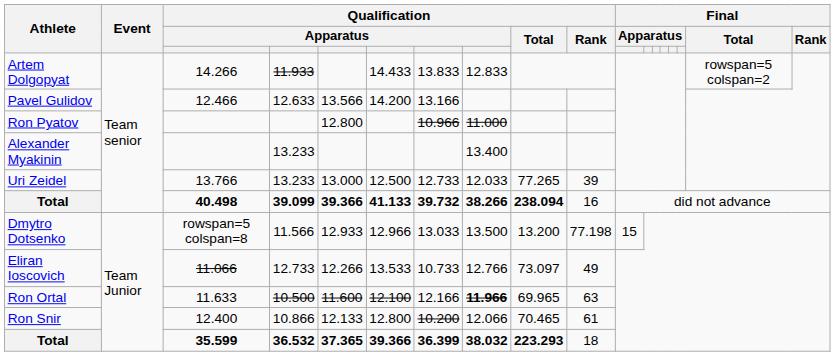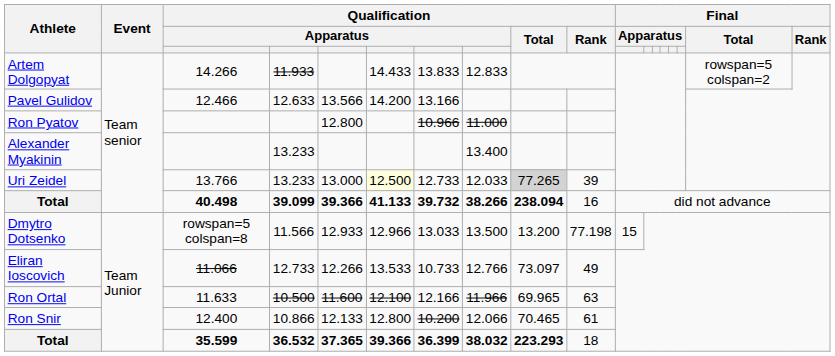(390, 181) no background -> (390, 181) lightyellow background
(539, 181) no background -> (539, 181) lightgrey background
(487, 298) bold -> (487, 298) normal
